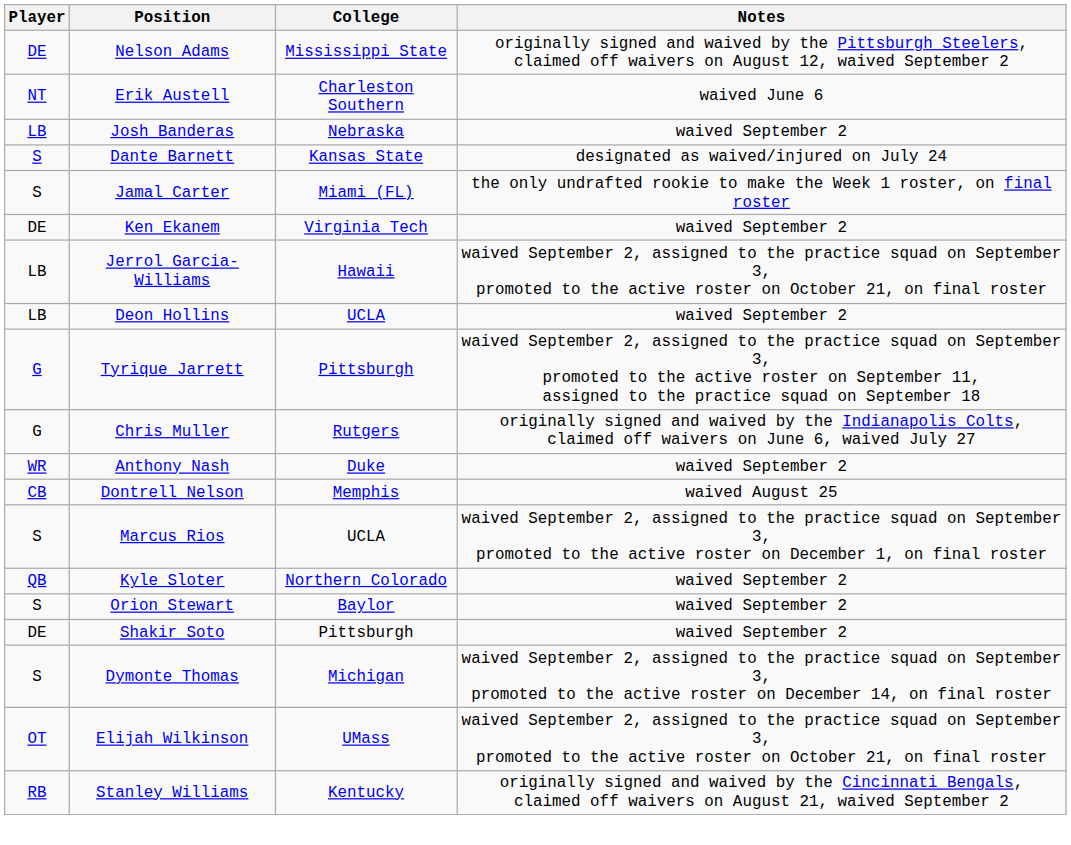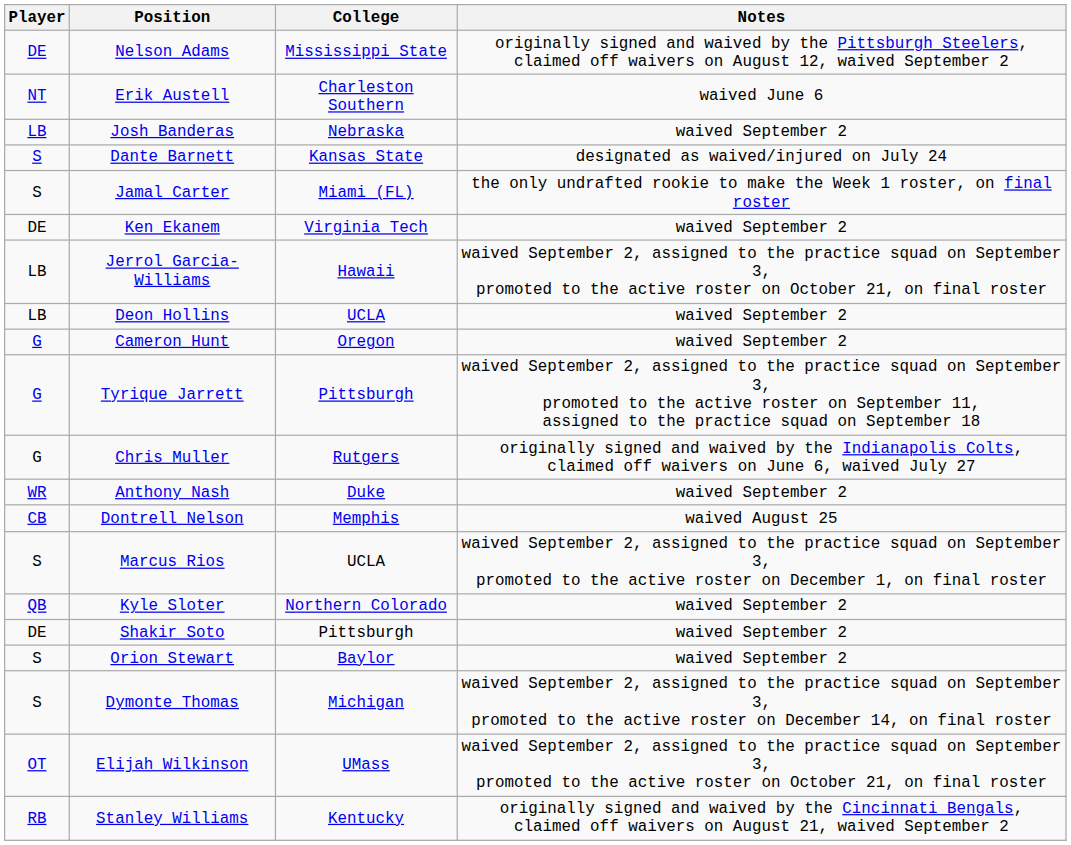+ row: (172, 342)
rows swapped: (172, 632) <-> (172, 607)
